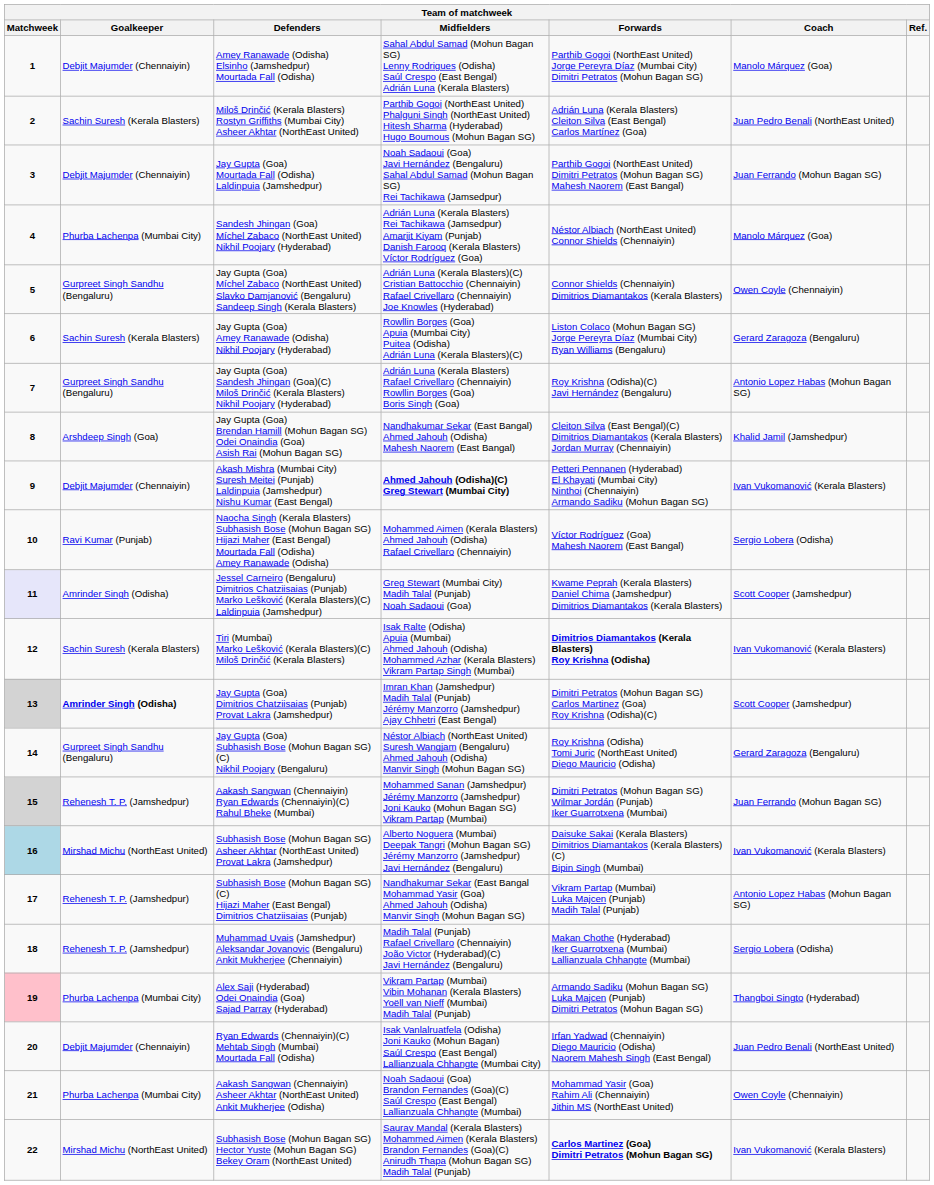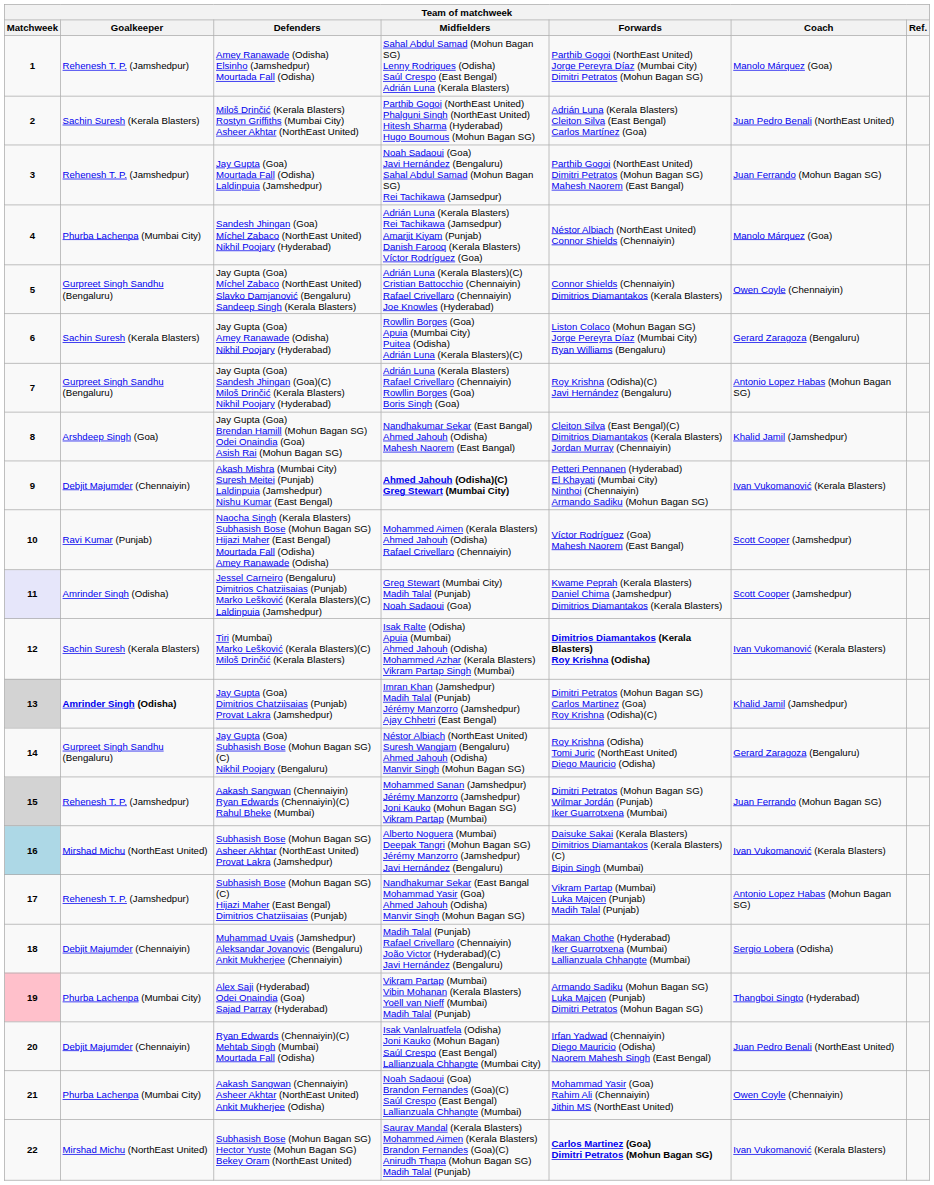(126, 66) Debjit Majumder (Chennaiyin) -> (126, 66) Rehenesh T. P. (Jamshedpur)
(126, 175) Debjit Majumder (Chennaiyin) -> (126, 175) Rehenesh T. P. (Jamshedpur)
(783, 540) Sergio Lobera (Odisha) -> (792, 540) Scott Cooper (Jamshedpur)
(792, 703) Scott Cooper (Jamshedpur) -> (790, 703) Khalid Jamil (Jamshedpur)
(126, 948) Rehenesh T. P. (Jamshedpur) -> (126, 948) Debjit Majumder (Chennaiyin)
